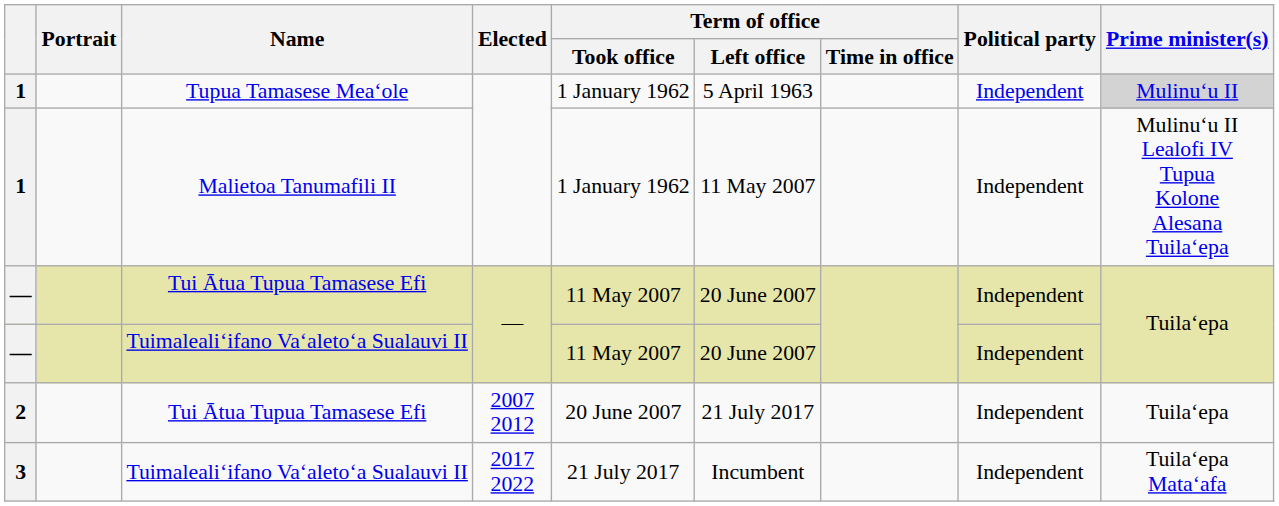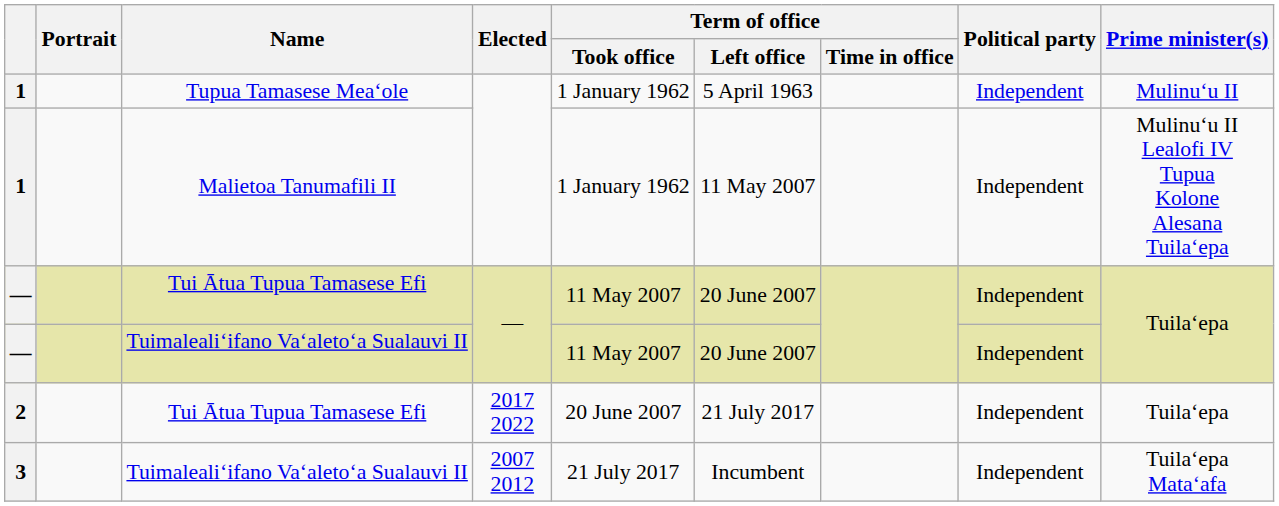(1187, 90) lightgrey background -> (1187, 90) no background
(512, 412) 2007 2012 -> (512, 412) 2017 2022
(512, 471) 2017 2022 -> (512, 471) 2007 2012
